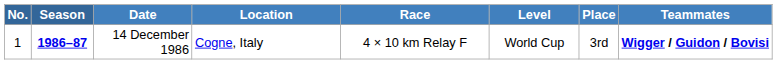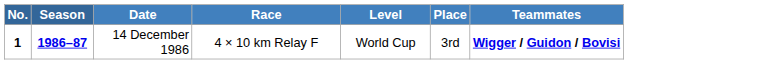- column: (266, 15)
(18, 42) normal -> (18, 42) bold
